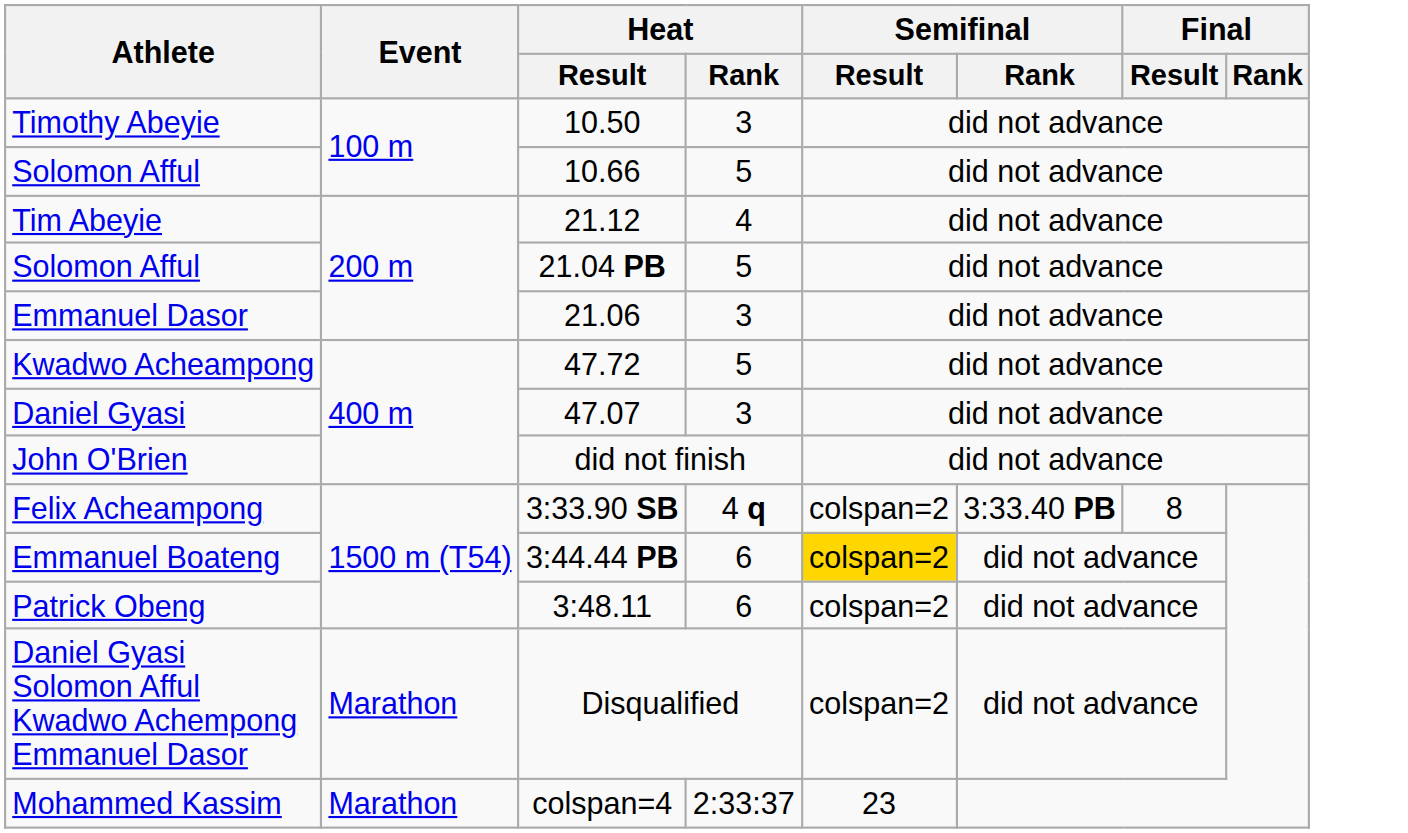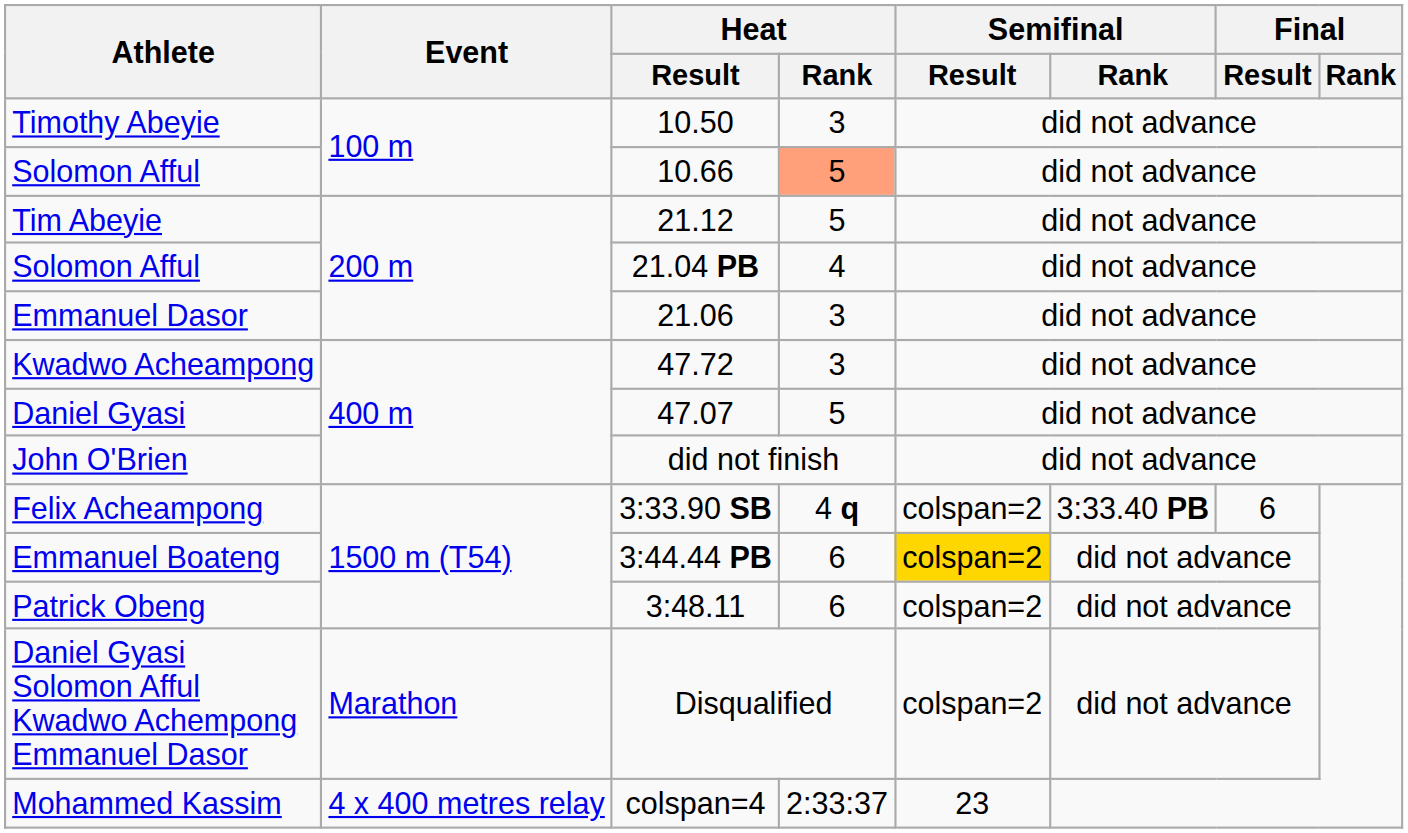(744, 172) no background -> (837, 172) lightsalmon background
(744, 220) 4 -> (837, 220) 5
(744, 268) 5 -> (837, 268) 4
(744, 364) 5 -> (837, 364) 3
(744, 413) 3 -> (837, 413) 5
(1174, 509) 8 -> (1267, 509) 6
(393, 804) Marathon -> (467, 804) 4 x 400 metres relay
